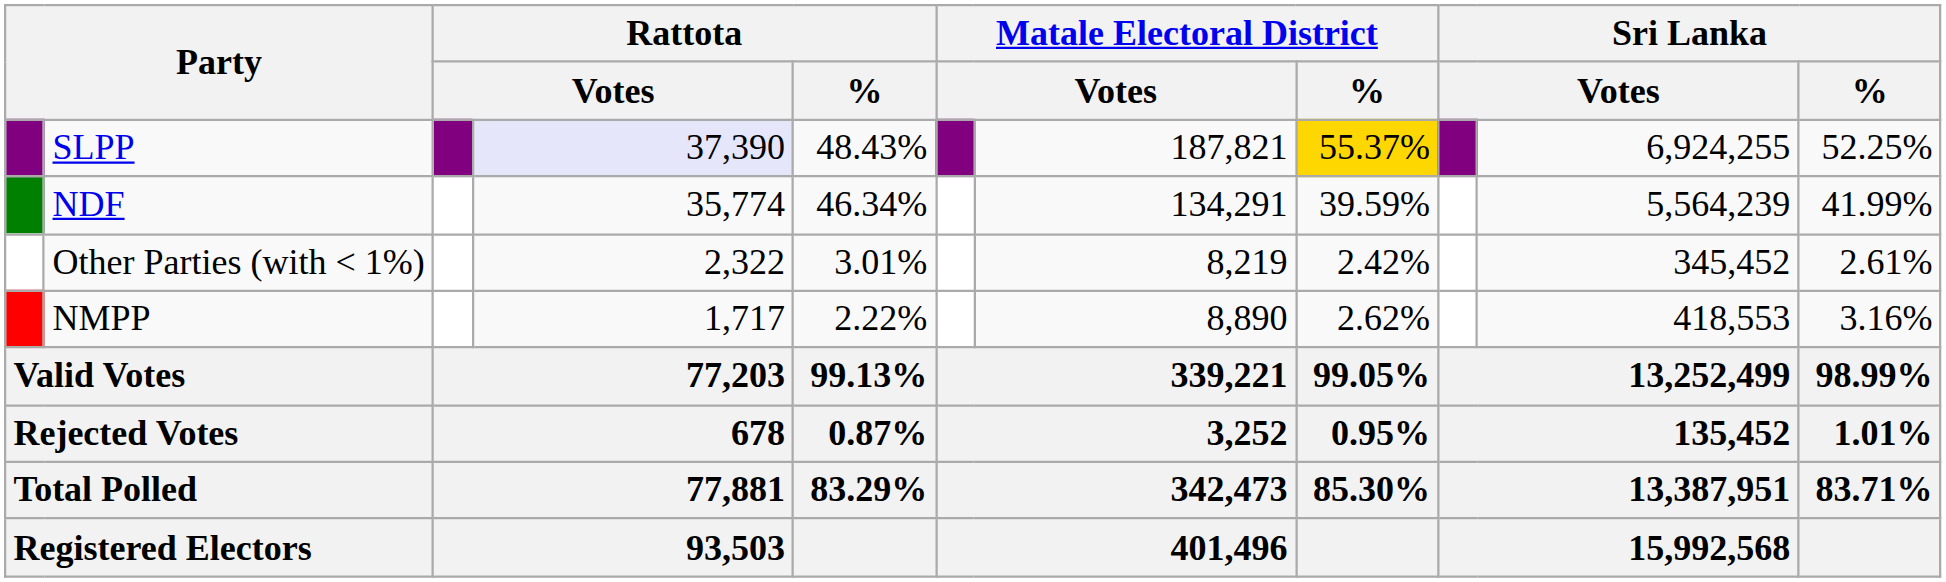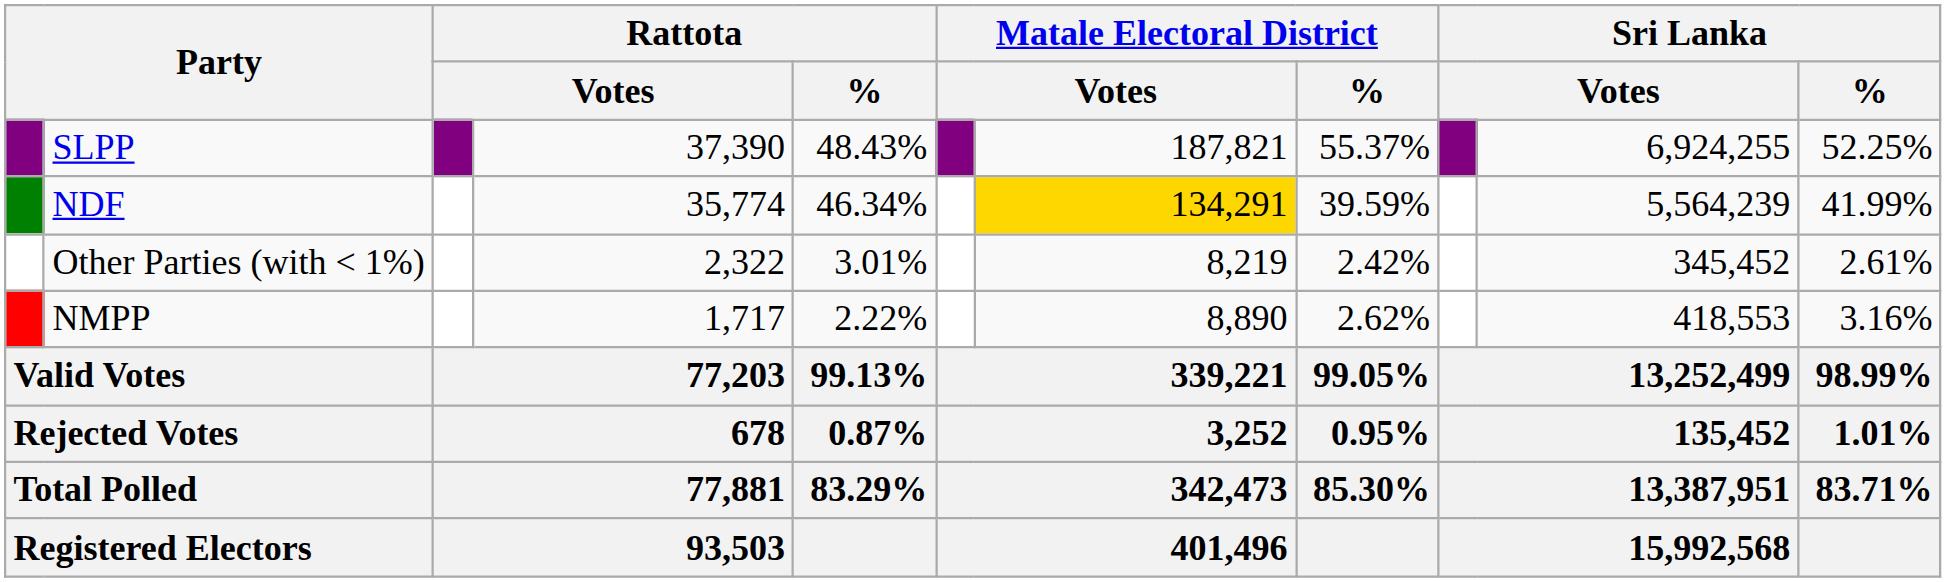(735, 147) lavender background -> (735, 147) no background
(1374, 147) gold background -> (1374, 147) no background
(1229, 204) no background -> (1229, 204) gold background
